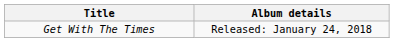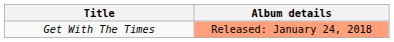(292, 30) no background -> (292, 30) lightsalmon background
